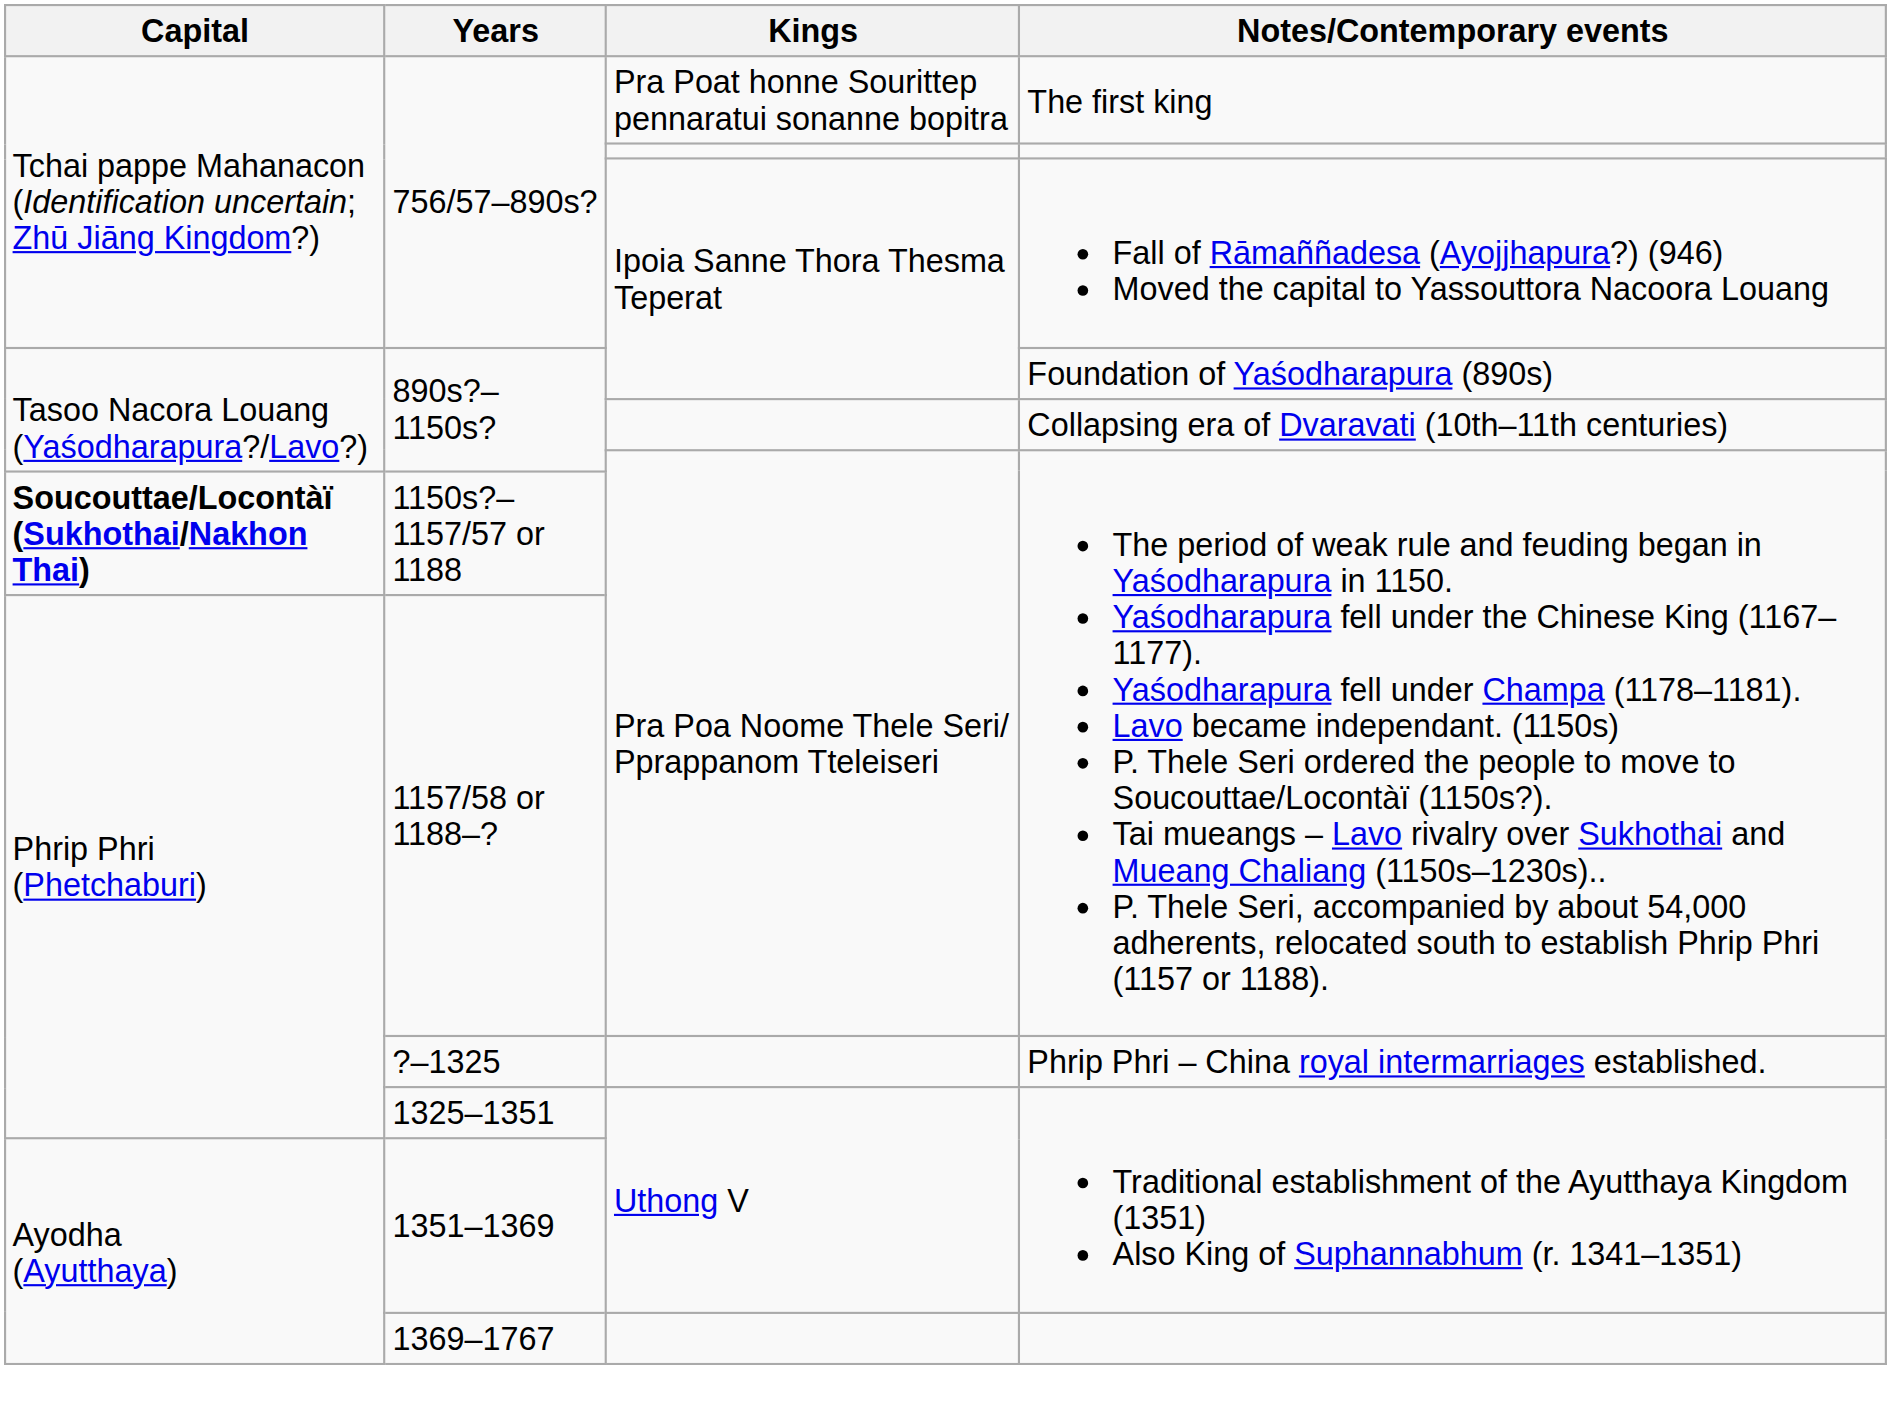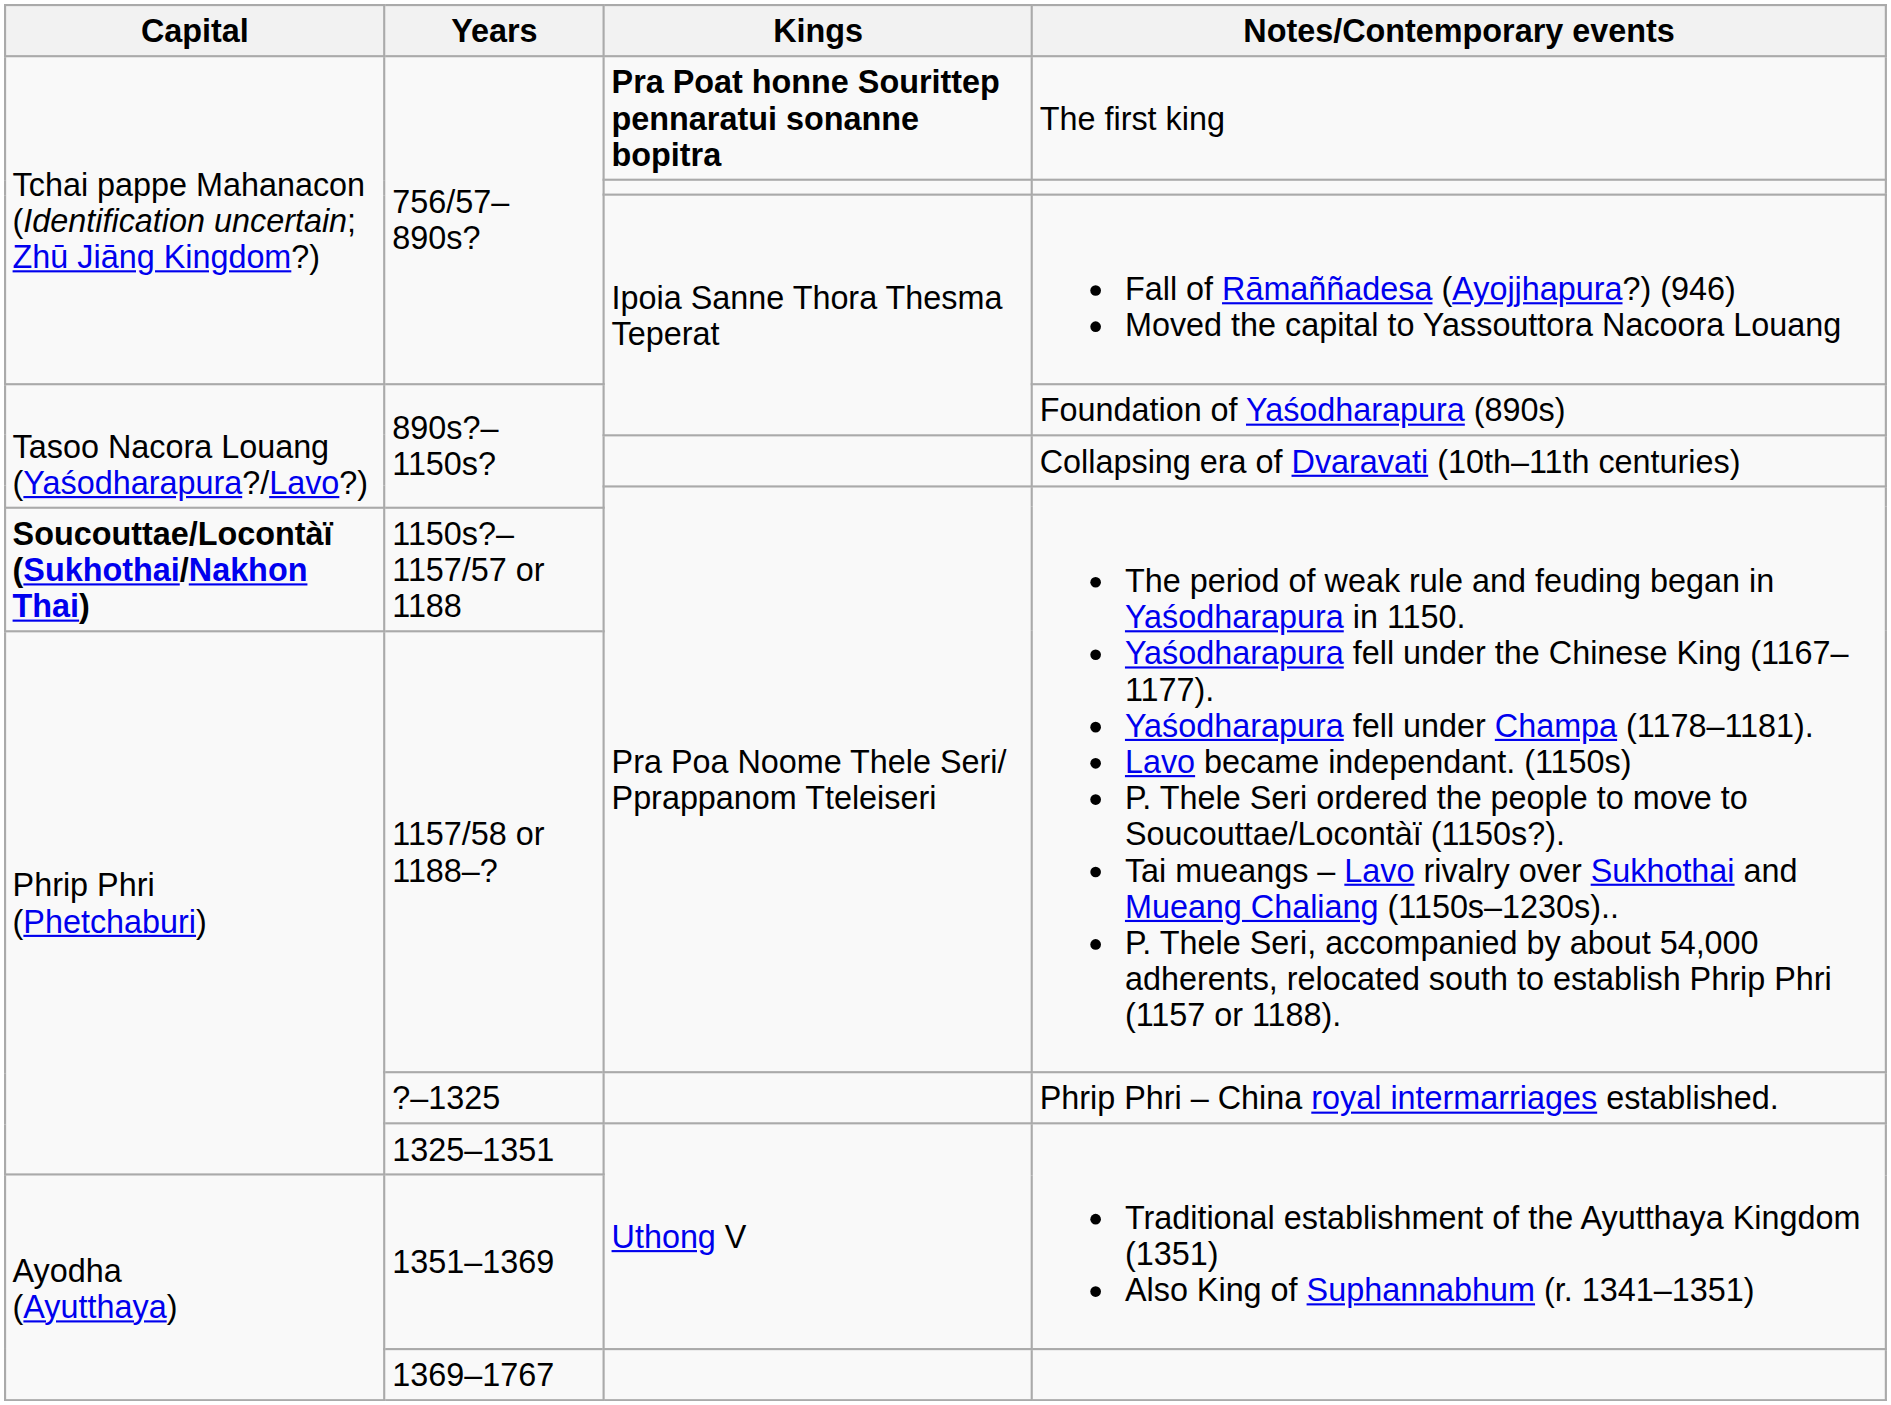(811, 100) normal -> (806, 118) bold
